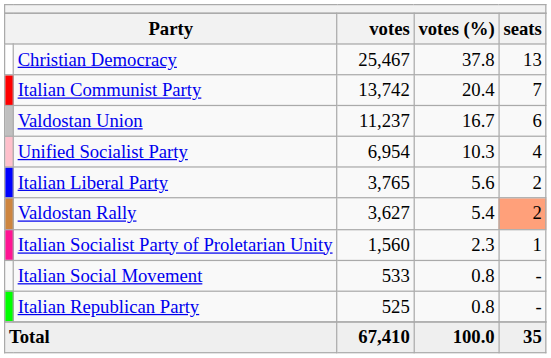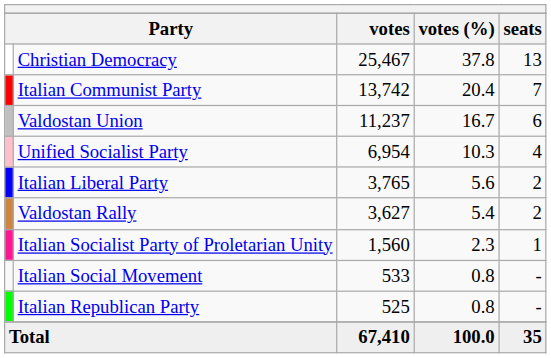(537, 213) lightsalmon background -> (537, 213) no background
